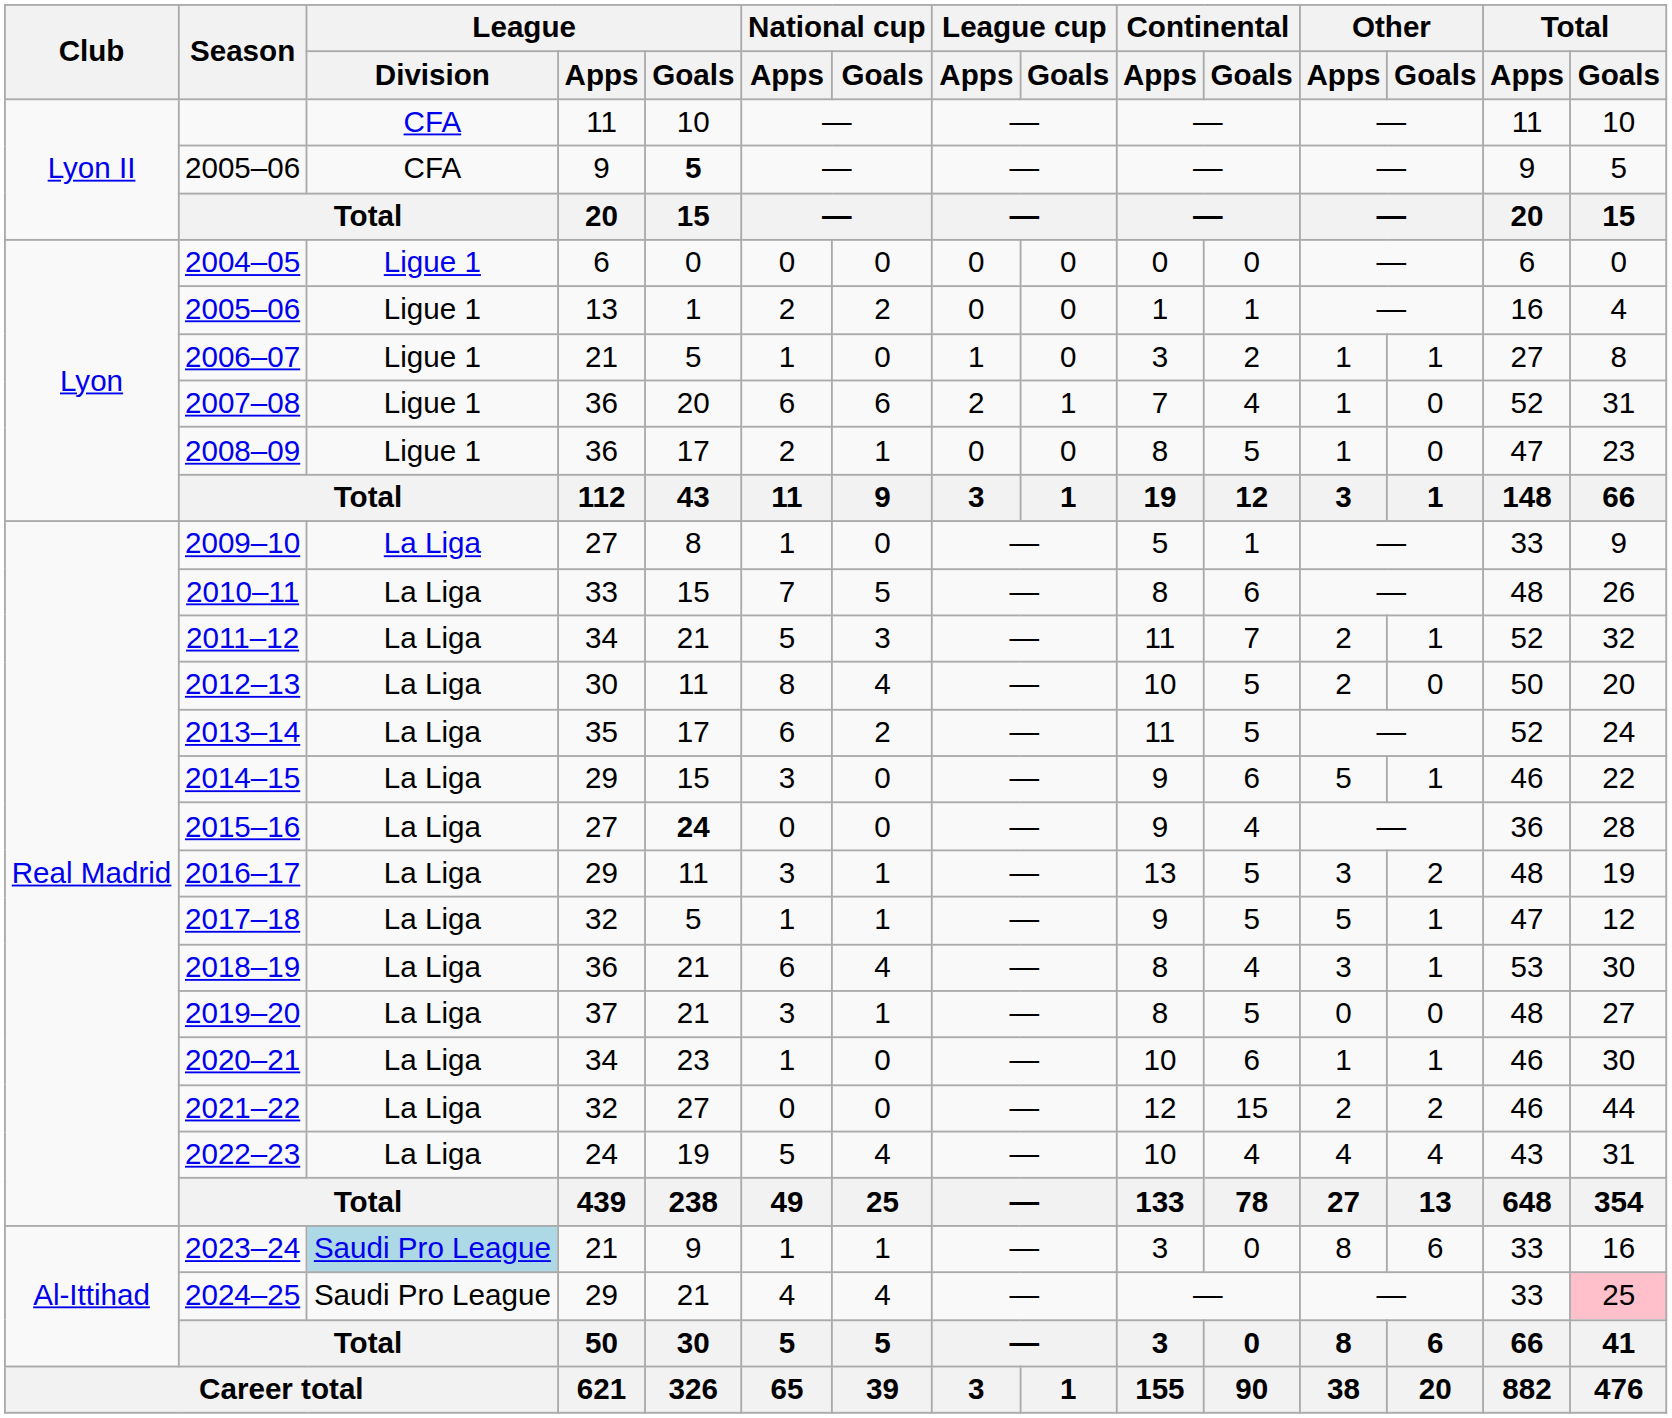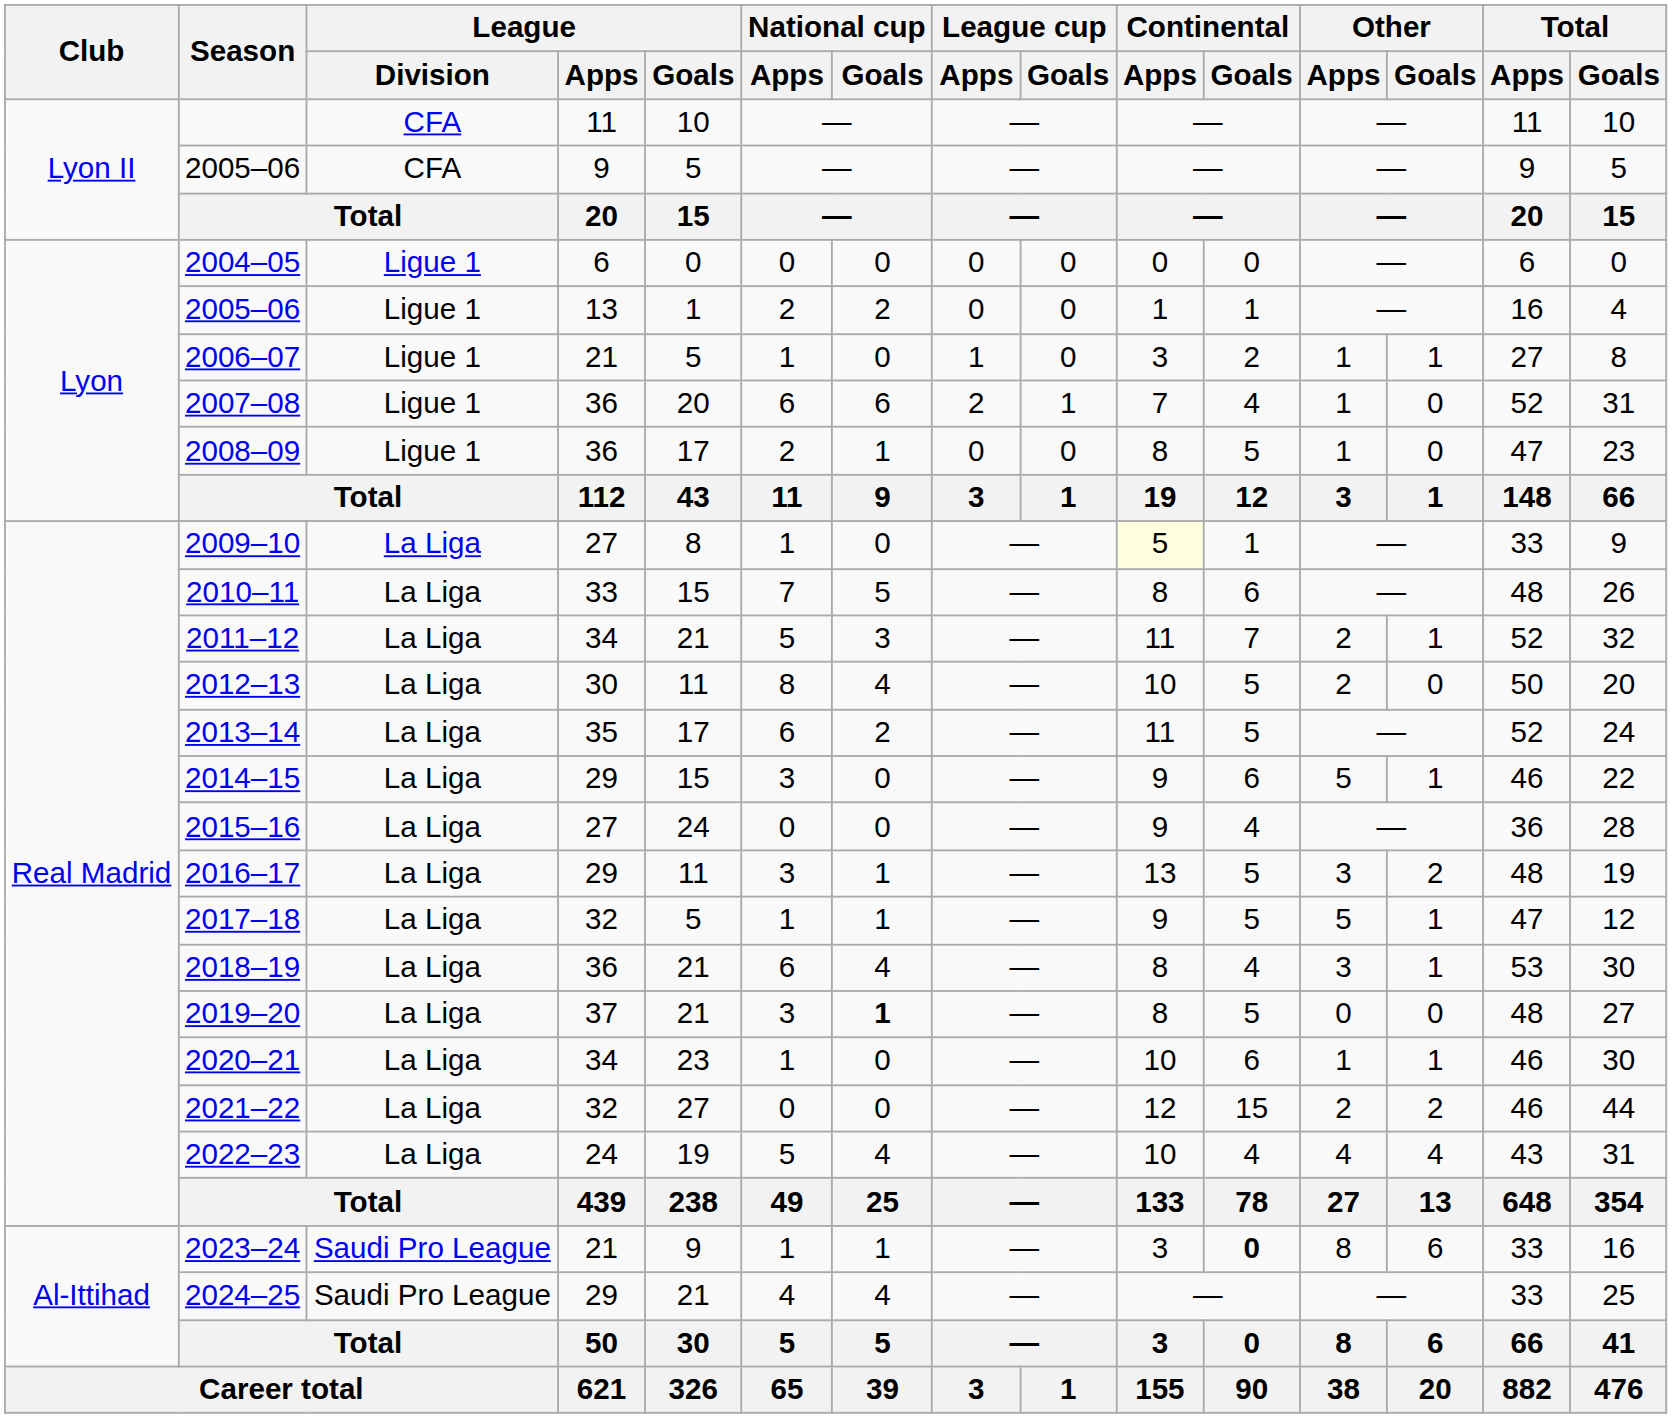(693, 168) bold -> (693, 168) normal
(1160, 544) no background -> (1160, 544) lightyellow background
(693, 826) bold -> (693, 826) normal
(883, 1013) normal -> (883, 1013) bold
(432, 1248) lightblue background -> (432, 1248) no background
(1252, 1248) normal -> (1252, 1248) bold
(1619, 1295) pink background -> (1619, 1295) no background
